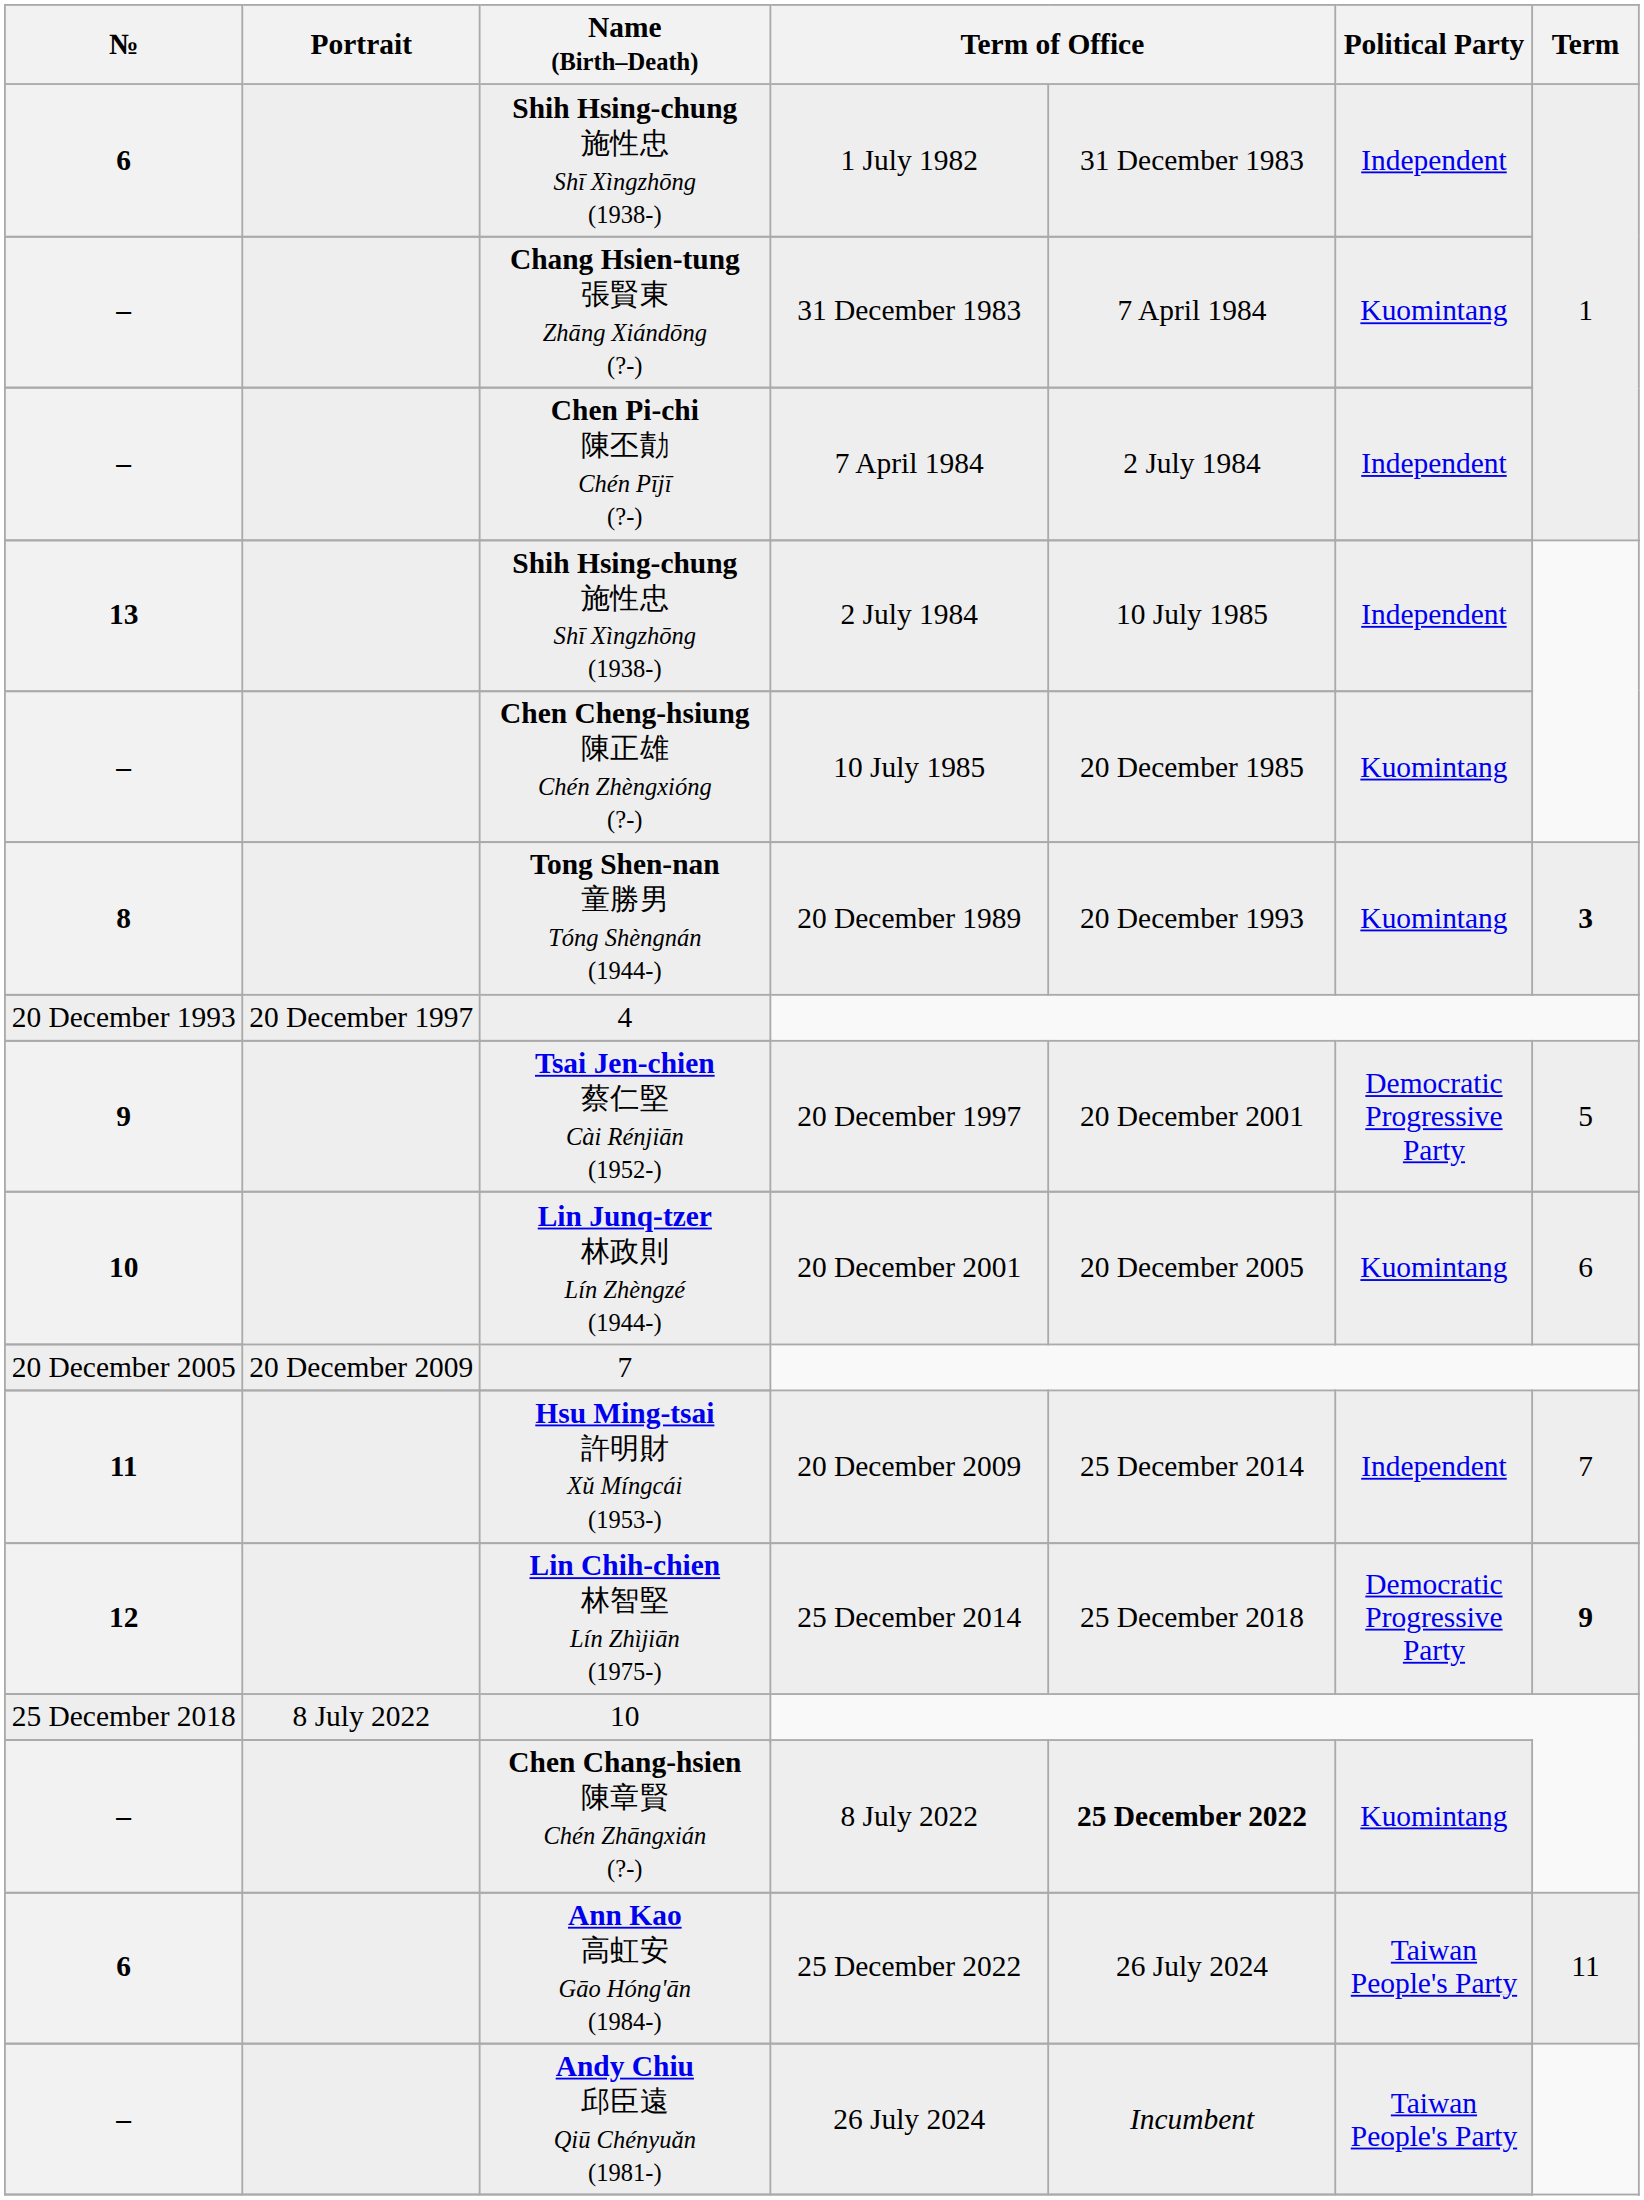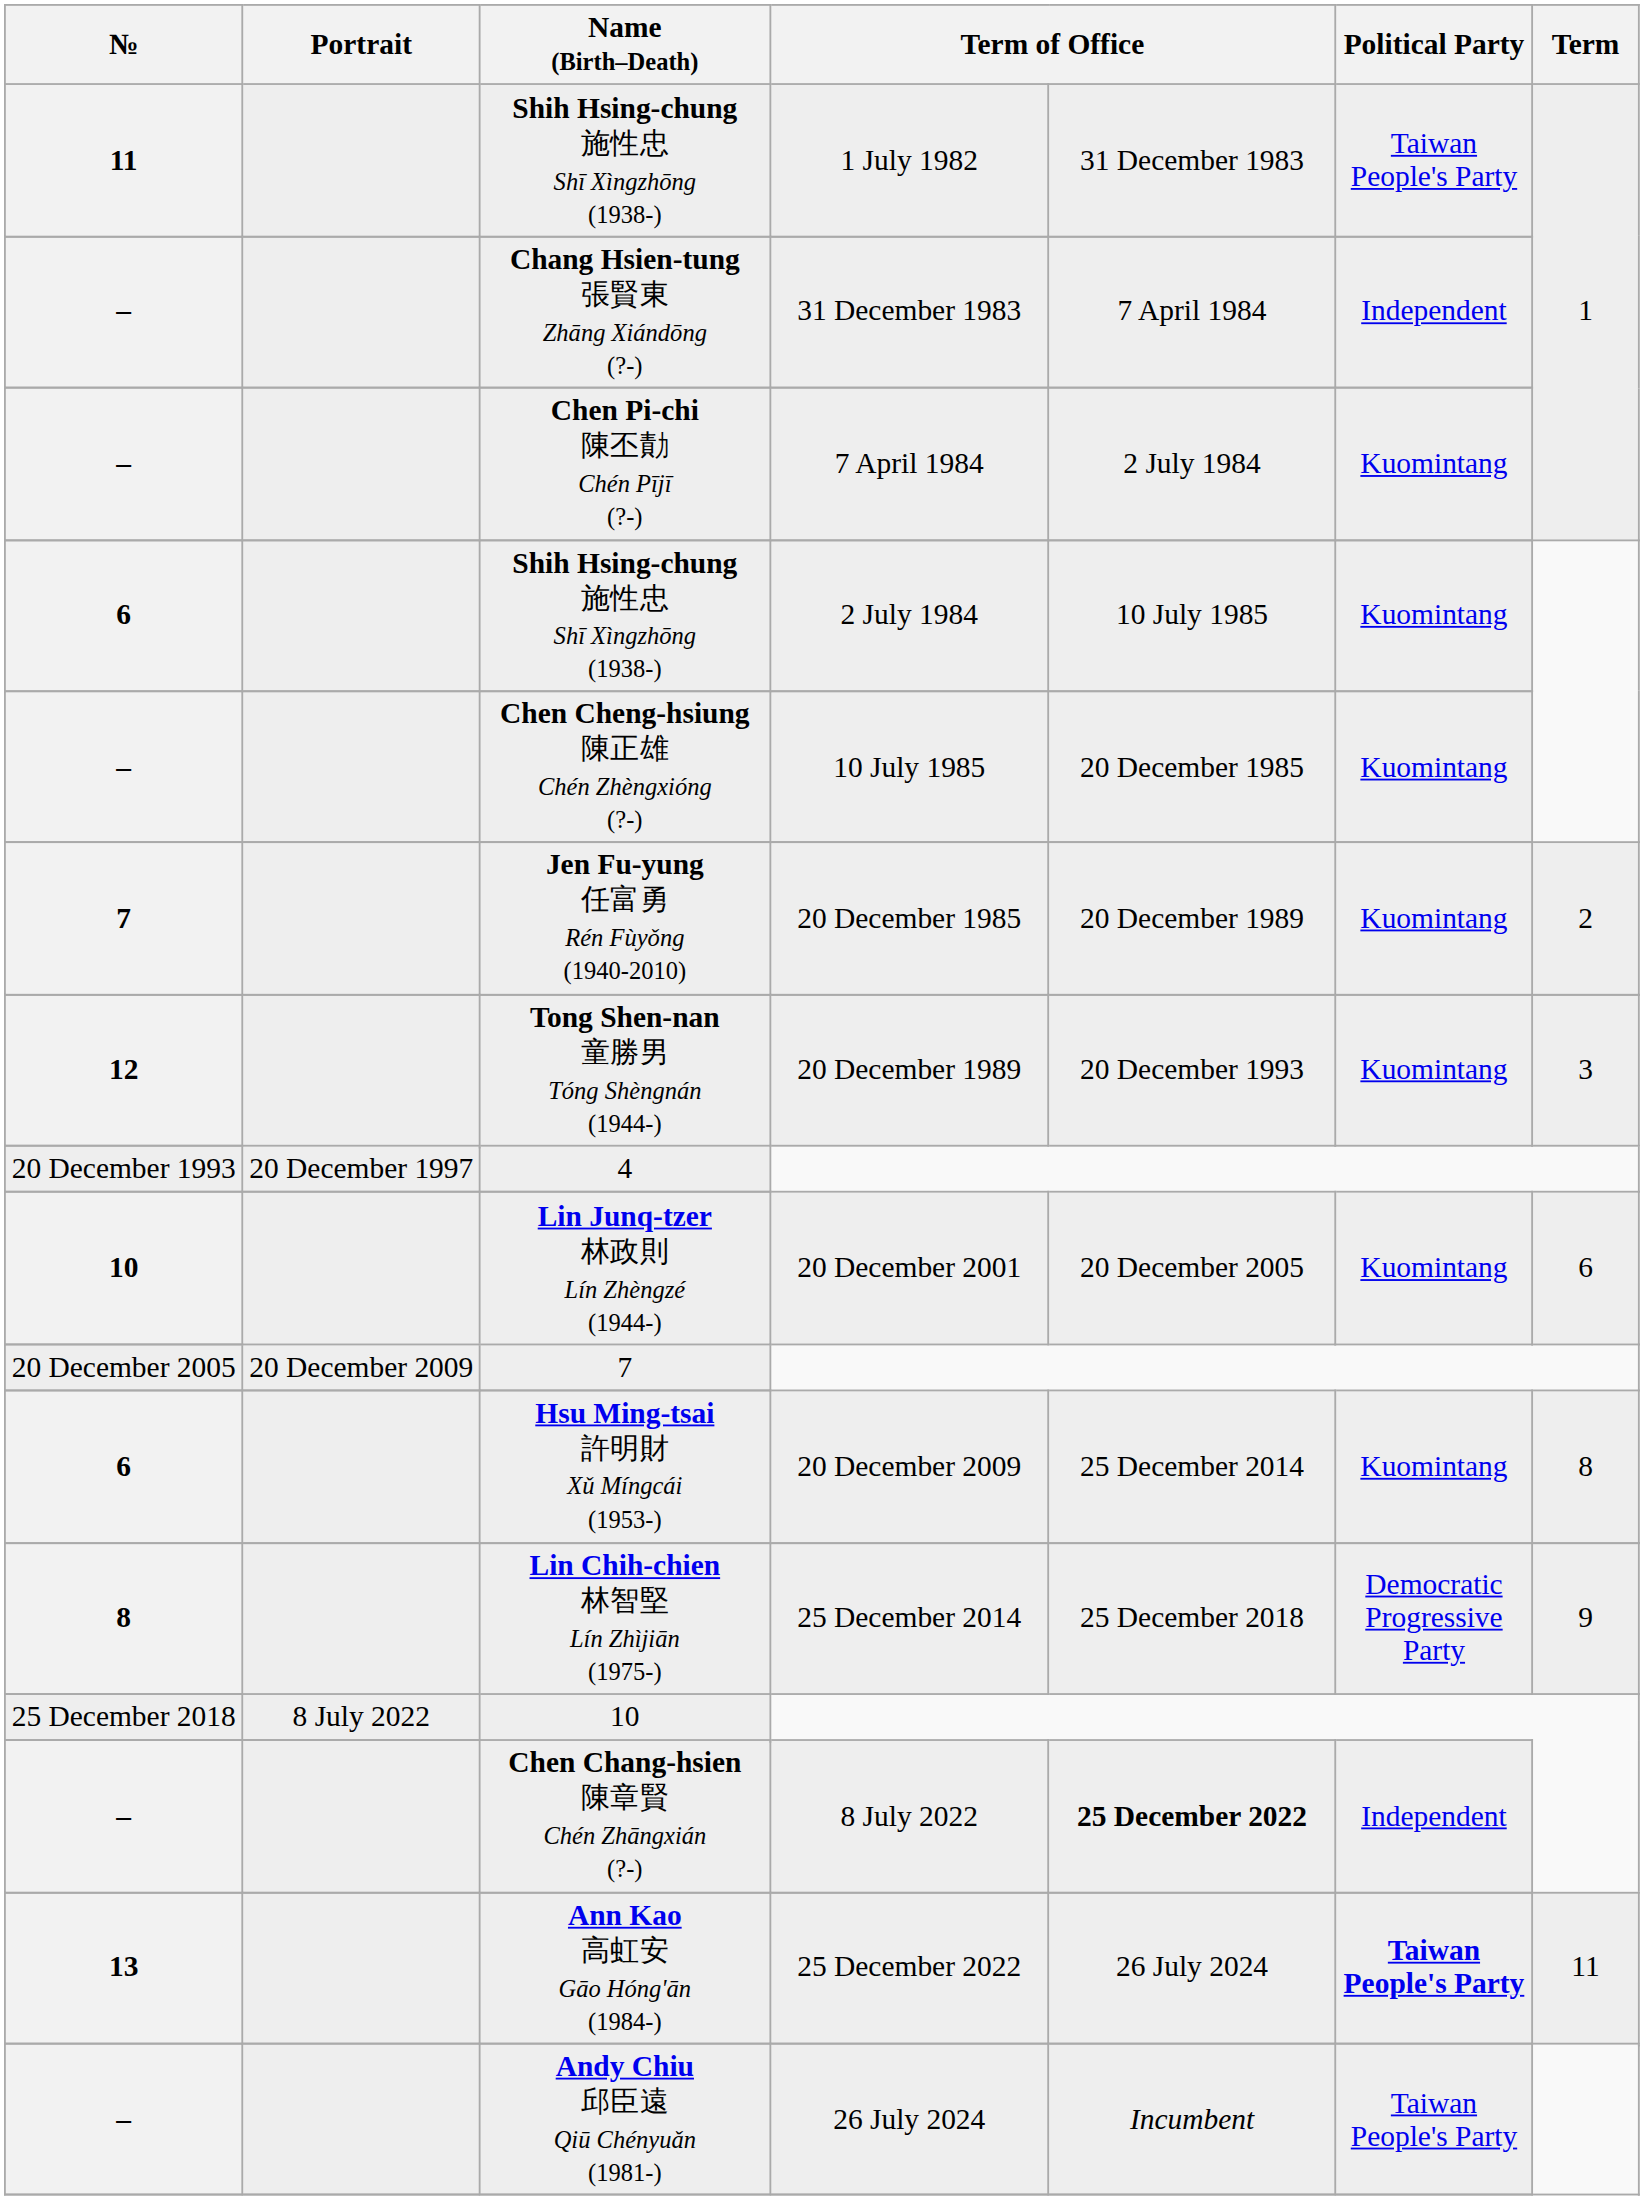(124, 160) 6 -> (124, 160) 11
(1434, 160) Independent -> (1434, 160) Taiwan People's Party
(1434, 311) Kuomintang -> (1434, 311) Independent
(1434, 463) Independent -> (1434, 463) Kuomintang
(124, 614) 13 -> (124, 614) 6
(1434, 614) Independent -> (1434, 614) Kuomintang
+ row: (625, 917)
(124, 917) 8 -> (124, 1069) 12
(1586, 917) bold -> (1586, 1069) normal
- row: (625, 1116)
(124, 1466) 11 -> (124, 1466) 6
(1434, 1466) Independent -> (1434, 1466) Kuomintang
(1586, 1466) 7 -> (1586, 1466) 8
(124, 1617) 12 -> (124, 1617) 8
(1586, 1617) bold -> (1586, 1617) normal
(1434, 1815) Kuomintang -> (1434, 1815) Independent
(124, 1967) 6 -> (124, 1967) 13
(1434, 1967) normal -> (1434, 1967) bold
